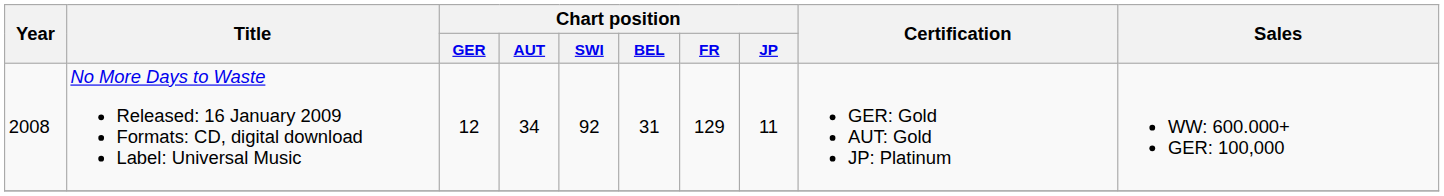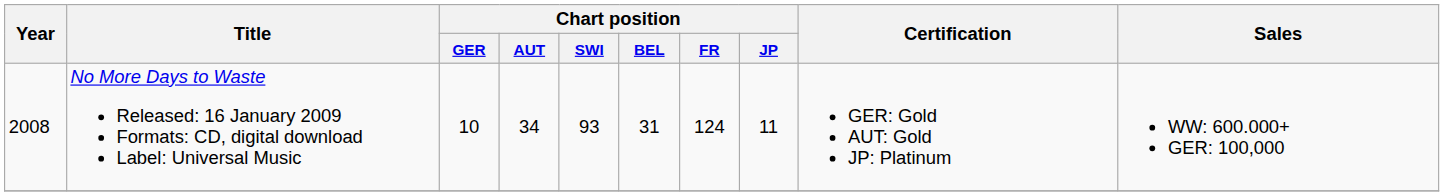(469, 126) 12 -> (469, 126) 10
(589, 126) 92 -> (589, 126) 93
(709, 126) 129 -> (709, 126) 124
